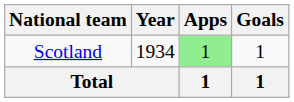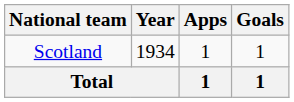(205, 50) lightgreen background -> (205, 50) no background
